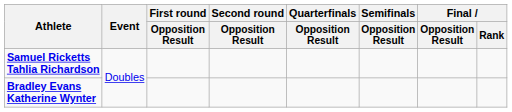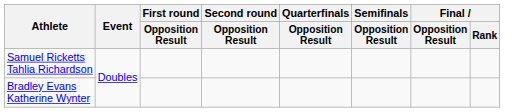(53, 64) bold -> (50, 64) normal
(51, 93) bold -> (49, 93) normal
